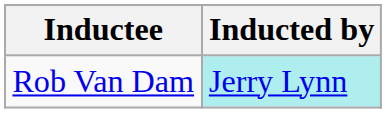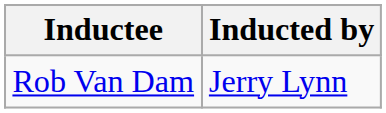(278, 81) paleturquoise background -> (278, 81) no background
